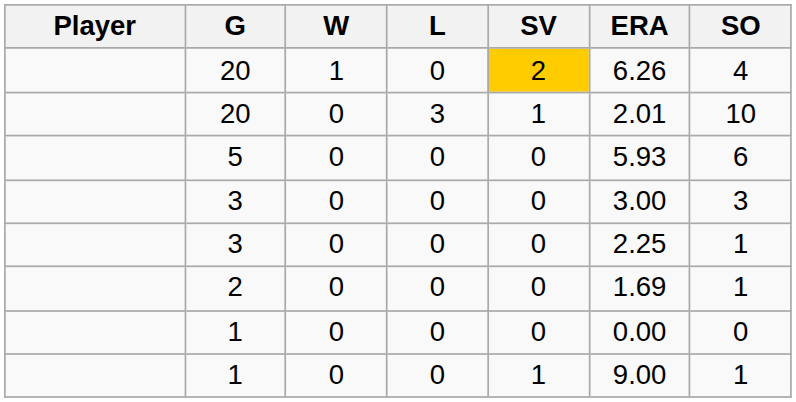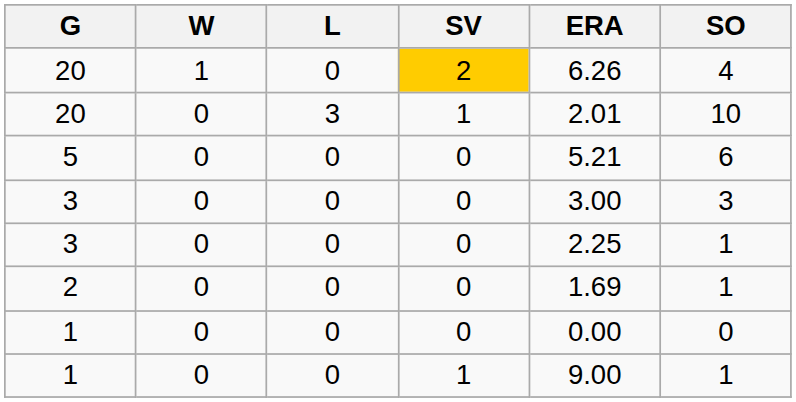- column: (95, 26)
(640, 157) 5.93 -> (595, 157) 5.21
